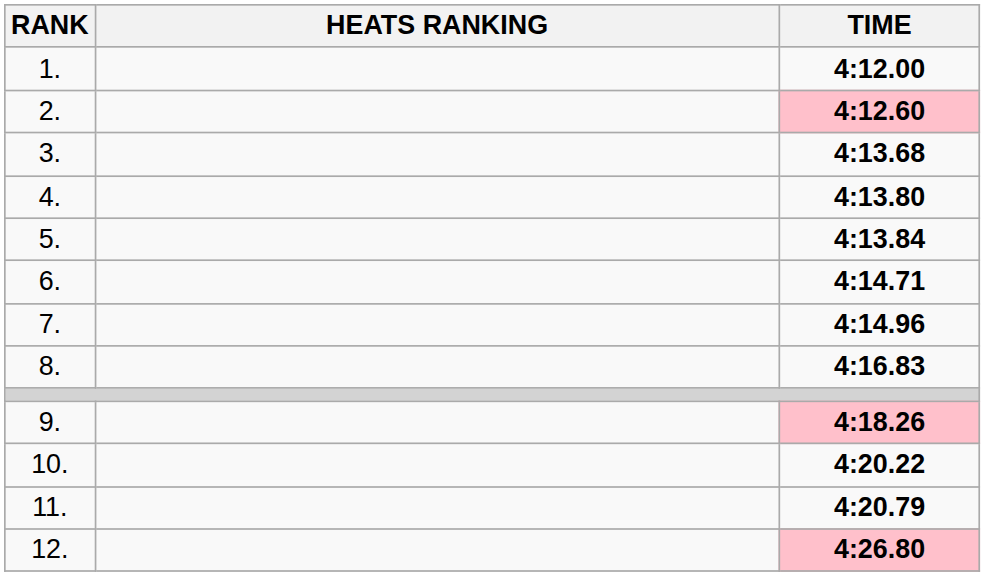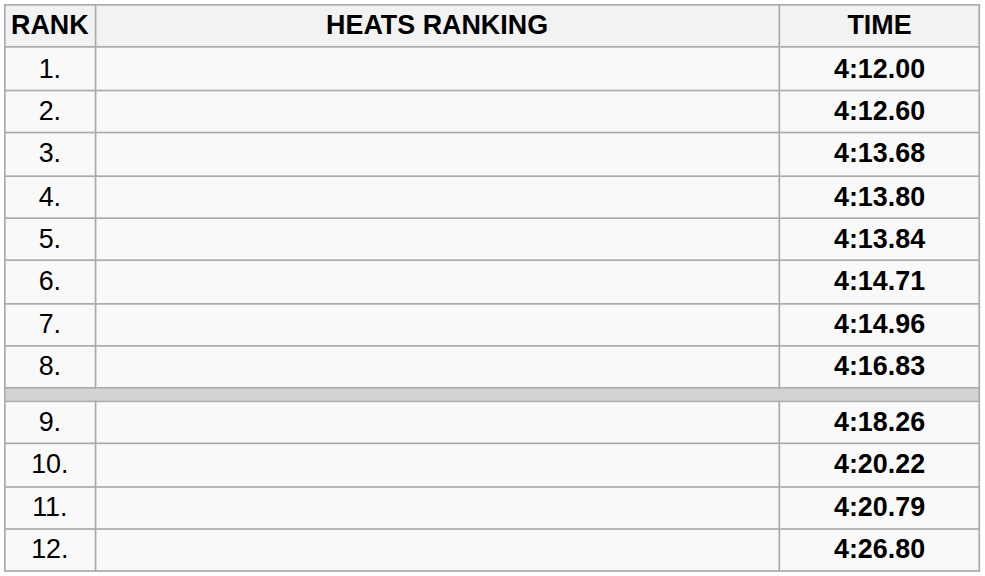(880, 111) pink background -> (880, 111) no background
(880, 421) pink background -> (880, 421) no background
(880, 549) pink background -> (880, 549) no background
